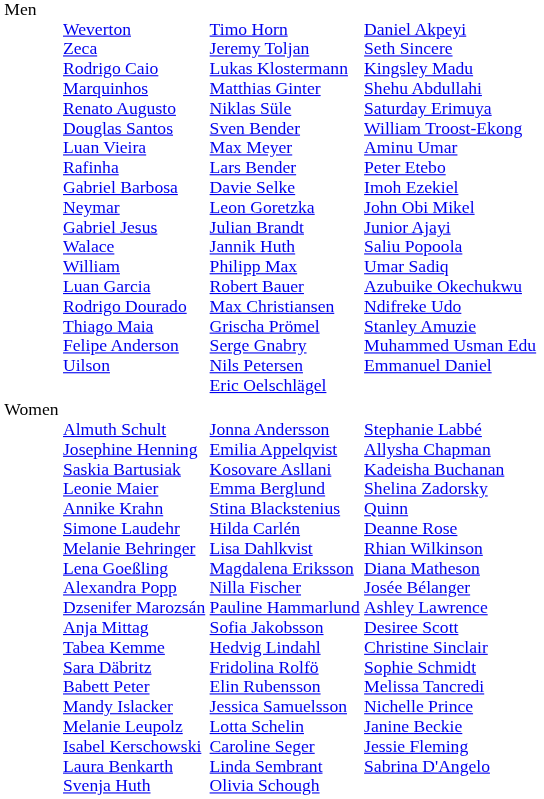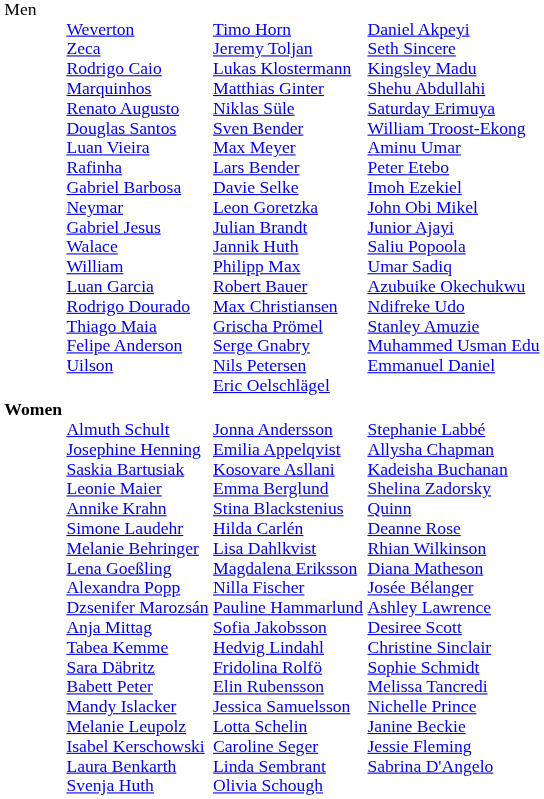(31, 409) normal -> (33, 409) bold
